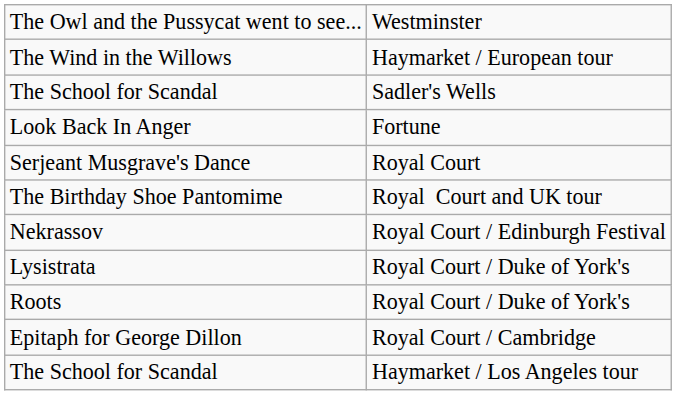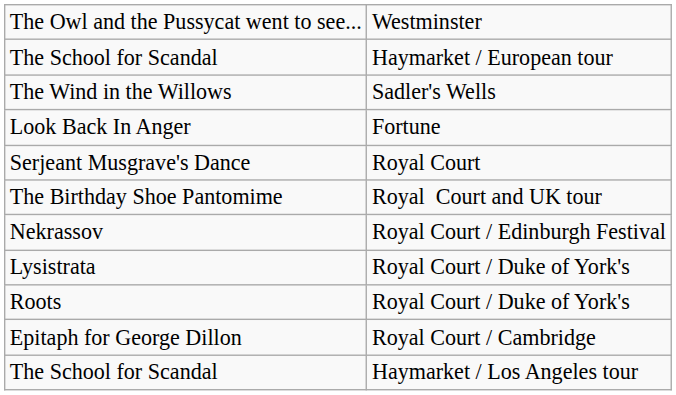(121, 57) The Wind in the Willows -> (114, 57) The School for Scandal
(114, 92) The School for Scandal -> (121, 92) The Wind in the Willows
